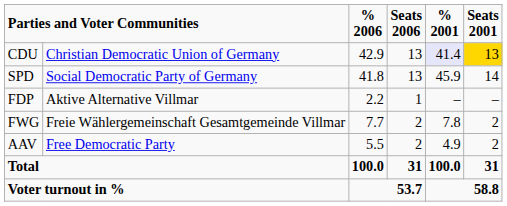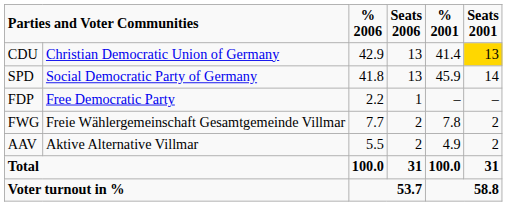(448, 54) lavender background -> (448, 54) no background
(122, 99) Aktive Alternative Villmar -> (110, 99) Free Democratic Party
(110, 144) Free Democratic Party -> (122, 144) Aktive Alternative Villmar
